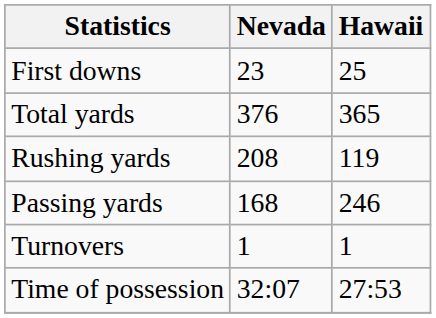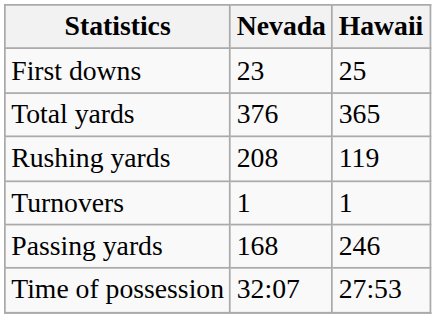rows swapped: (87, 202) <-> (68, 245)
